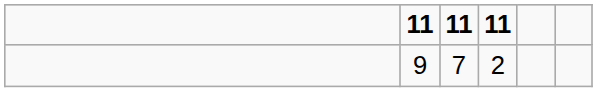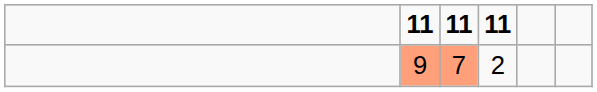(420, 65) no background -> (420, 65) lightsalmon background
(459, 65) no background -> (459, 65) lightsalmon background
